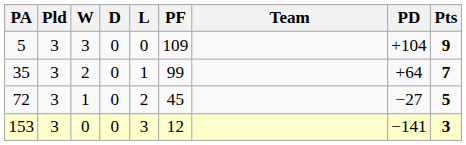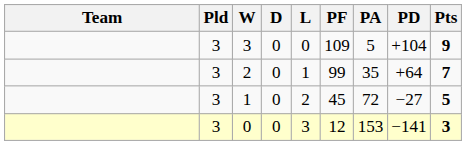columns swapped: (290, 18) <-> (21, 18)
